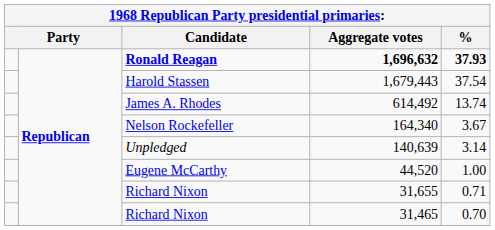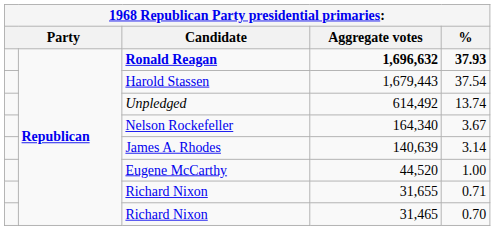(173, 103) James A. Rhodes -> (156, 103) Unpledged
(156, 147) Unpledged -> (173, 147) James A. Rhodes
